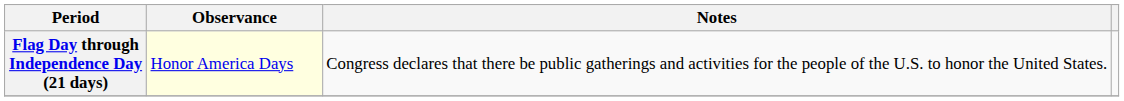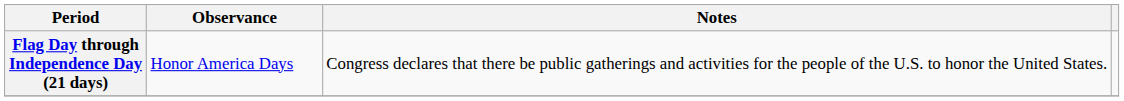(222, 63) lightyellow background -> (222, 63) no background
